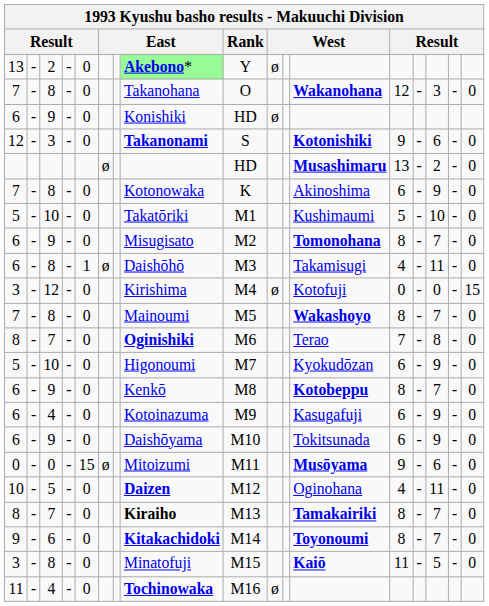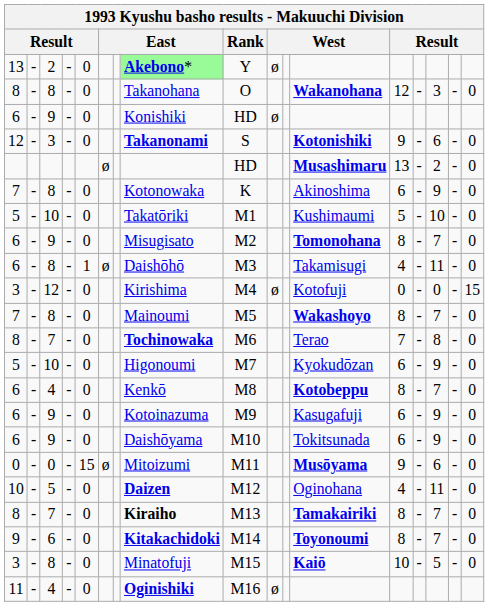(16, 91) 7 -> (16, 91) 8
(159, 340) Oginishiki -> (169, 340) Tochinowaka
(51, 389) 9 -> (51, 389) 4
(51, 414) 4 -> (51, 414) 9
(402, 564) 11 -> (402, 564) 10
(169, 588) Tochinowaka -> (159, 588) Oginishiki
